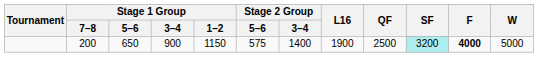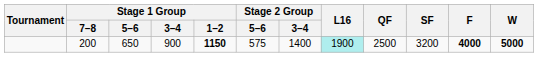(215, 44) normal -> (215, 44) bold
(342, 44) no background -> (342, 44) paleturquoise background
(427, 44) paleturquoise background -> (427, 44) no background
(512, 44) normal -> (512, 44) bold
